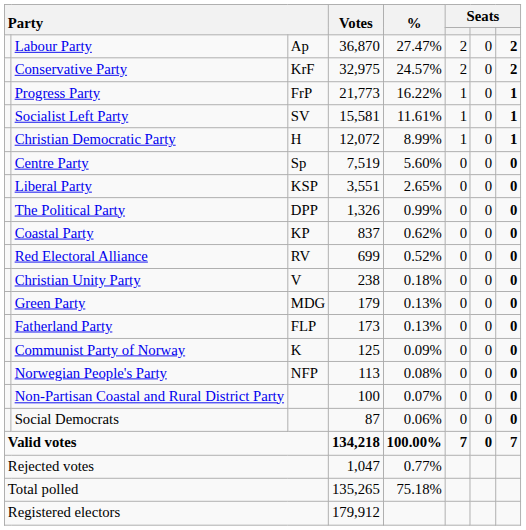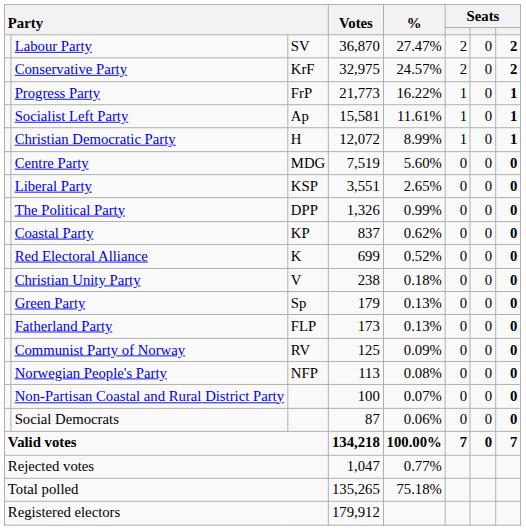(300, 46) Ap -> (300, 46) SV
(300, 116) SV -> (300, 116) Ap
(299, 163) Sp -> (308, 163) MDG
(300, 256) RV -> (296, 256) K
(308, 303) MDG -> (299, 303) Sp
(296, 349) K -> (300, 349) RV
